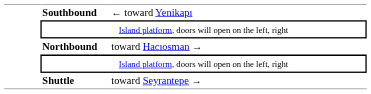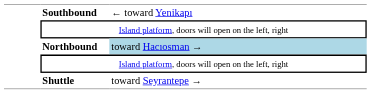(157, 46) no background -> (157, 46) lightblue background
